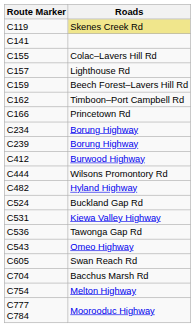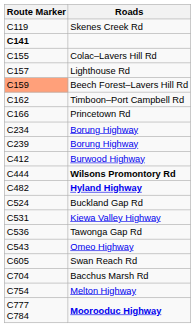(107, 27) khaki background -> (107, 27) no background
(18, 41) normal -> (18, 41) bold
(18, 85) no background -> (18, 85) lightsalmon background
(119, 173) normal -> (123, 173) bold
(104, 188) normal -> (106, 188) bold
(112, 311) normal -> (116, 311) bold
